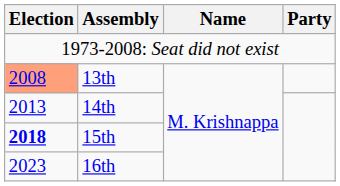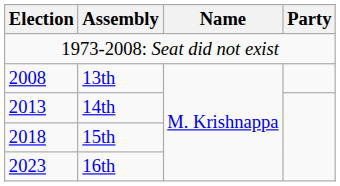(27, 78) lightsalmon background -> (27, 78) no background
(27, 136) bold -> (27, 136) normal
